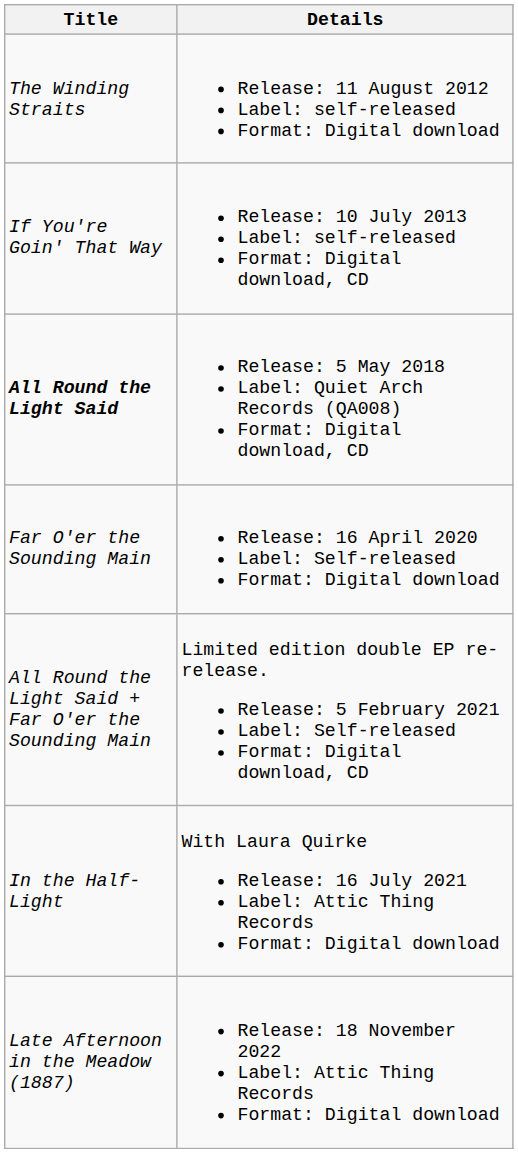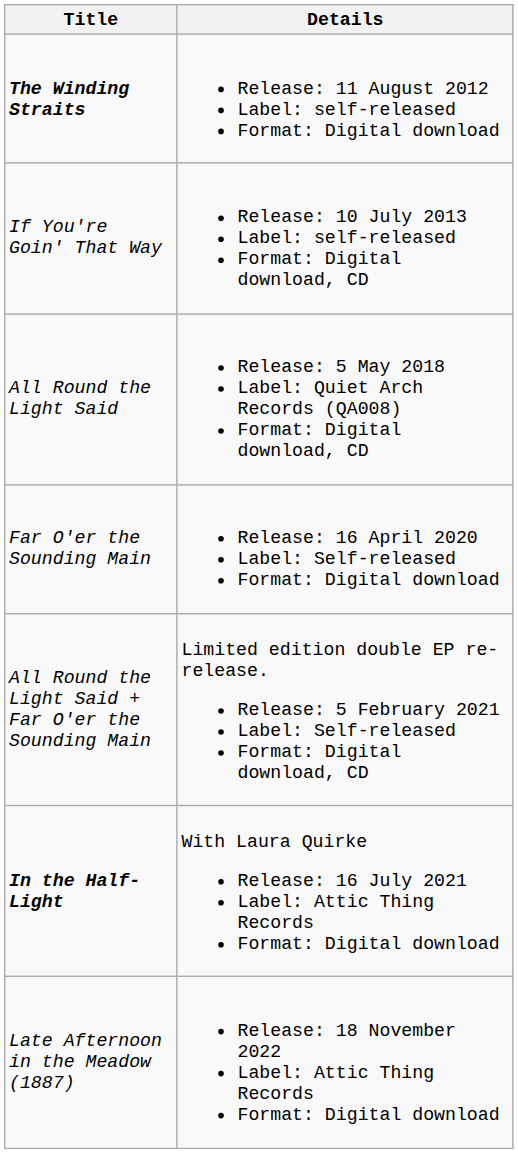(69, 99) normal -> (69, 99) bold
(80, 399) bold -> (80, 399) normal
(75, 891) normal -> (75, 891) bold
